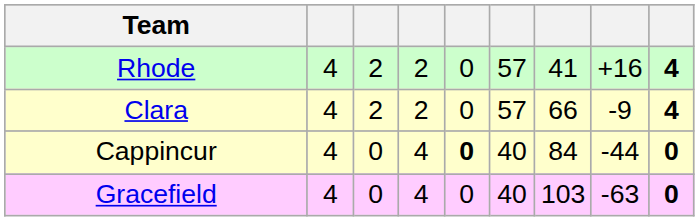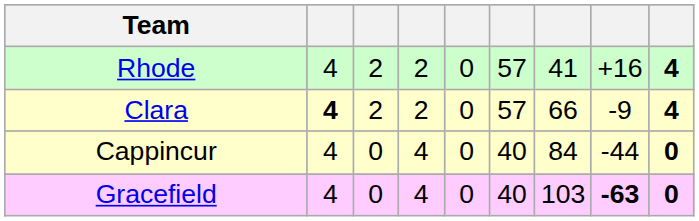(330, 109) normal -> (330, 109) bold
(467, 151) bold -> (467, 151) normal
(620, 194) normal -> (620, 194) bold
